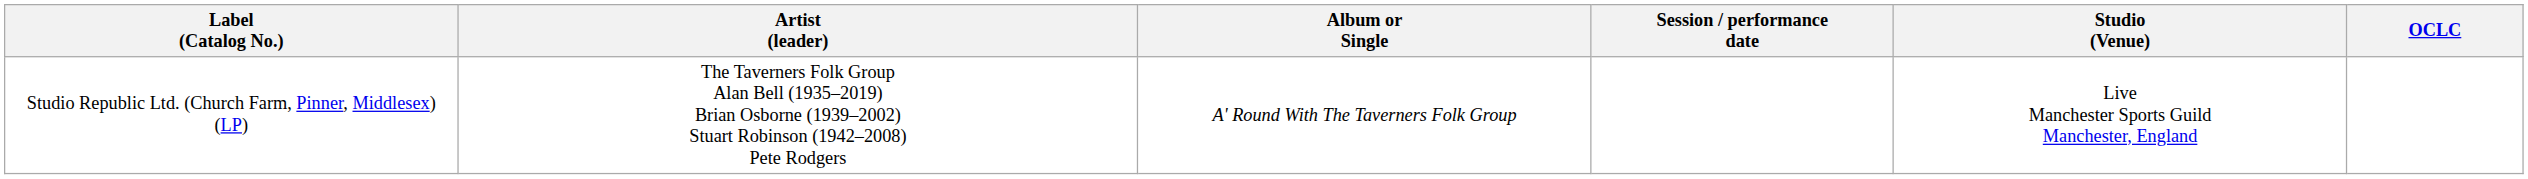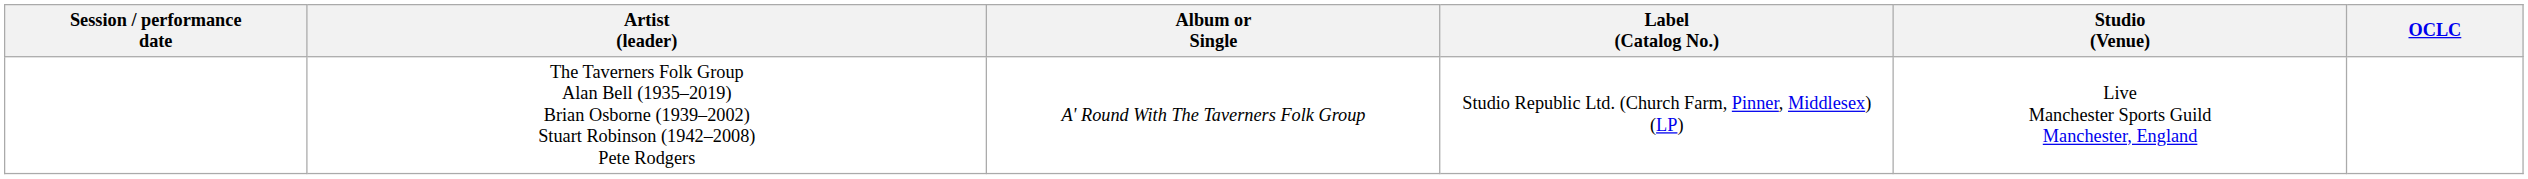columns swapped: (1742, 30) <-> (231, 30)
